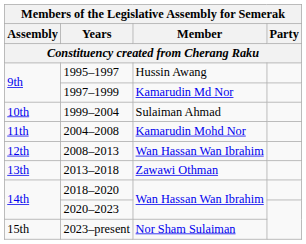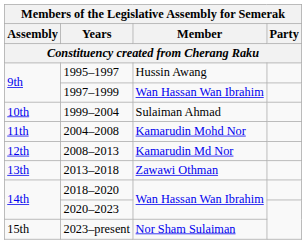(185, 92) Kamarudin Md Nor -> (200, 92) Wan Hassan Wan Ibrahim
(200, 151) Wan Hassan Wan Ibrahim -> (185, 151) Kamarudin Md Nor
